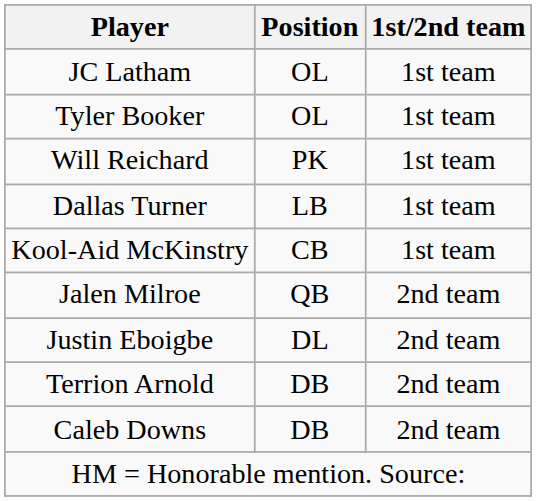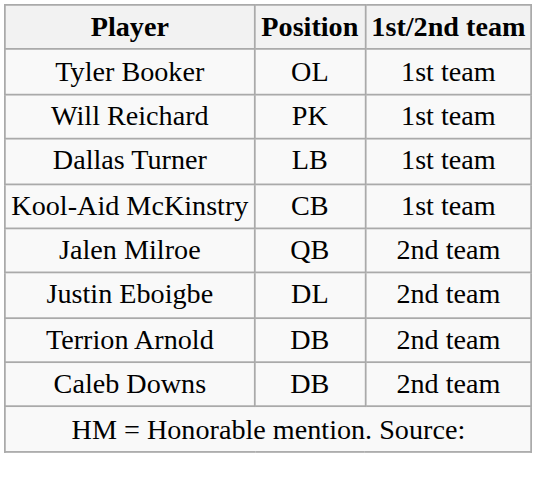- row: (130, 71)
